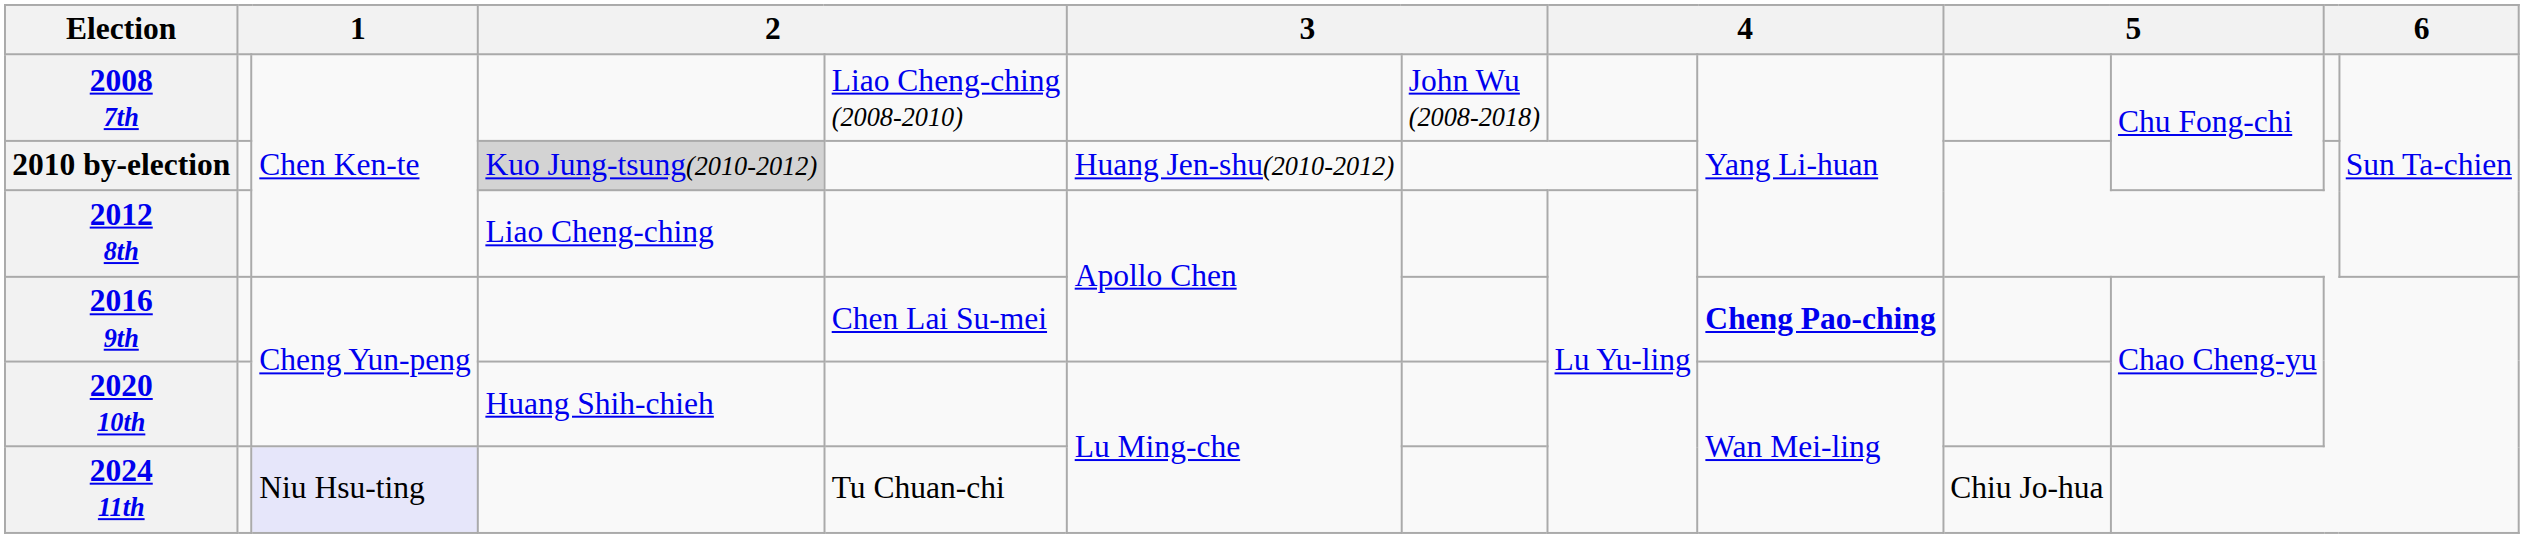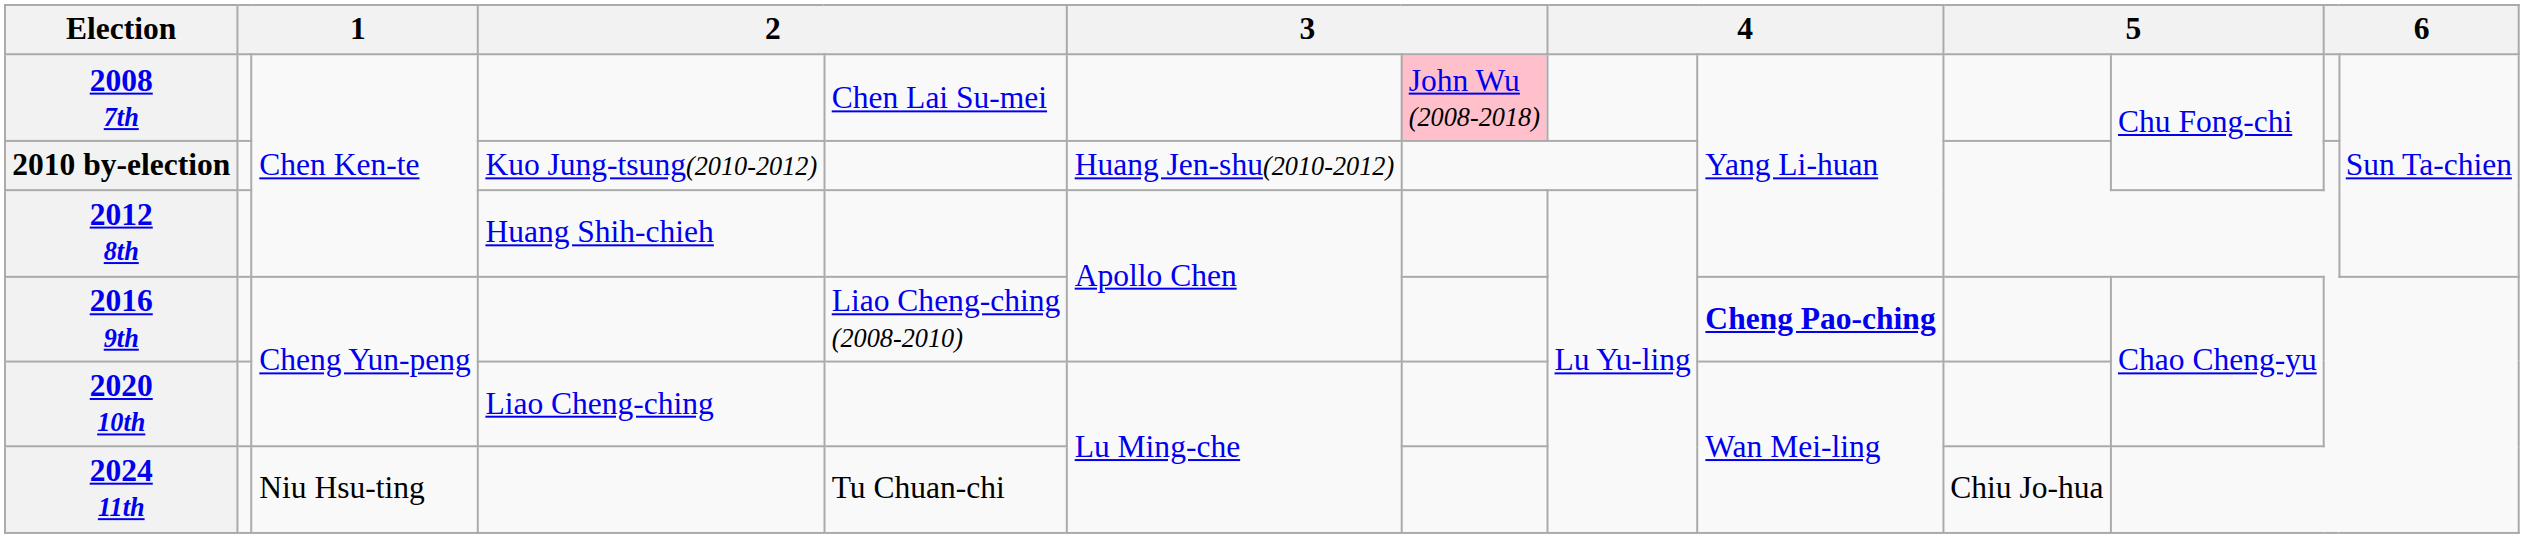(946, 97) Liao Cheng-ching (2008-2010) -> (939, 97) Chen Lai Su-mei
(1474, 97) no background -> (1474, 97) pink background
(651, 164) lightgrey background -> (651, 164) no background
(600, 232) Liao Cheng-ching -> (600, 232) Huang Shih-chieh
(939, 318) Chen Lai Su-mei -> (946, 318) Liao Cheng-ching (2008-2010)
(600, 403) Huang Shih-chieh -> (600, 403) Liao Cheng-ching
(342, 488) lavender background -> (342, 488) no background
